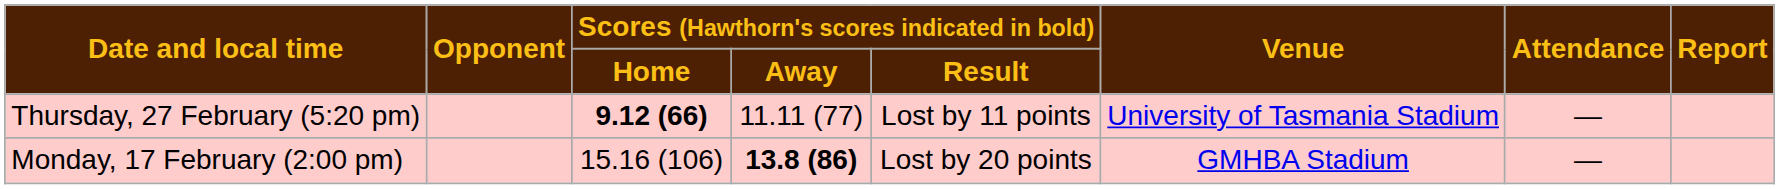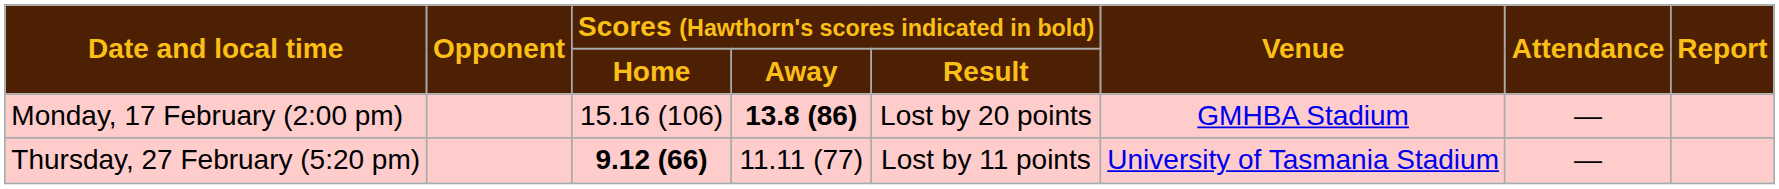rows swapped: (207, 159) <-> (216, 115)
